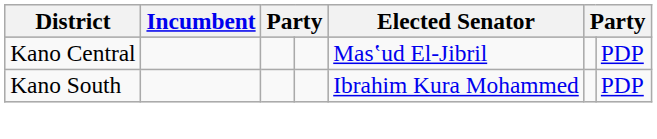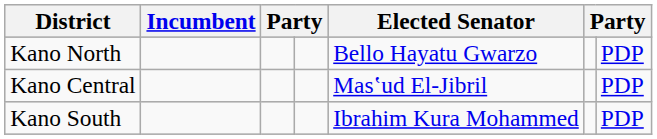+ row: (66, 53)
